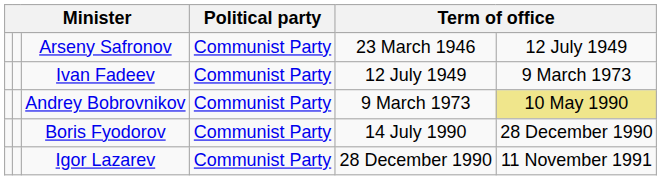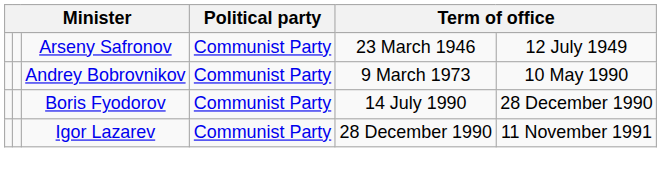- row: (105, 75)
(576, 103) khaki background -> (576, 75) no background
